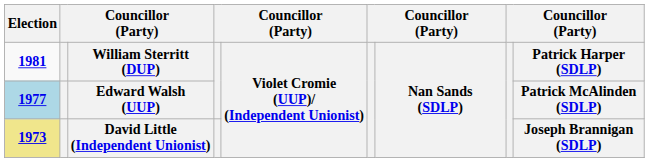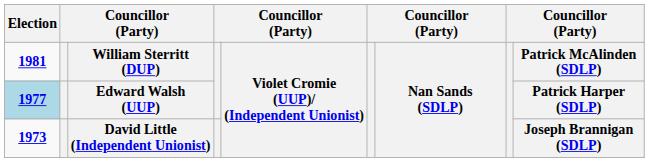(579, 61) Patrick Harper (SDLP) -> (579, 61) Patrick McAlinden (SDLP)
(579, 99) Patrick McAlinden (SDLP) -> (579, 99) Patrick Harper (SDLP)
(32, 138) khaki background -> (32, 138) no background
